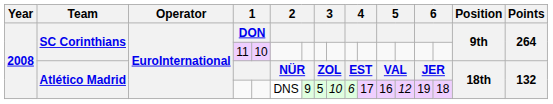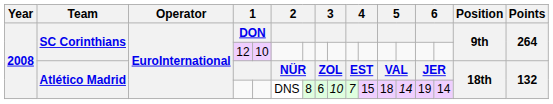(243, 51) 11 -> (243, 51) 12
(308, 89) 9 -> (309, 89) 8
(320, 89) 5 -> (321, 89) 6
(351, 89) 6 -> (352, 89) 7
(367, 89) 17 -> (368, 89) 15
(386, 89) 16 -> (387, 89) 18
(405, 89) 12 -> (406, 89) 14
(443, 89) 18 -> (444, 89) 14
